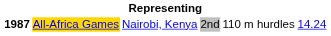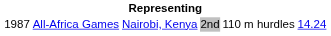(17, 24) bold -> (17, 24) normal
(76, 24) gold background -> (76, 24) no background
